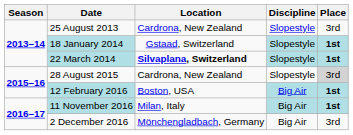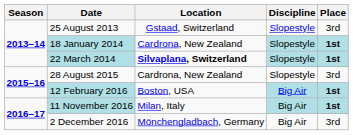(190, 28) Cardrona, New Zealand -> (186, 28) Gstaad, Switzerland
(186, 44) Gstaad, Switzerland -> (190, 44) Cardrona, New Zealand
(333, 75) lightgrey background -> (333, 75) no background
